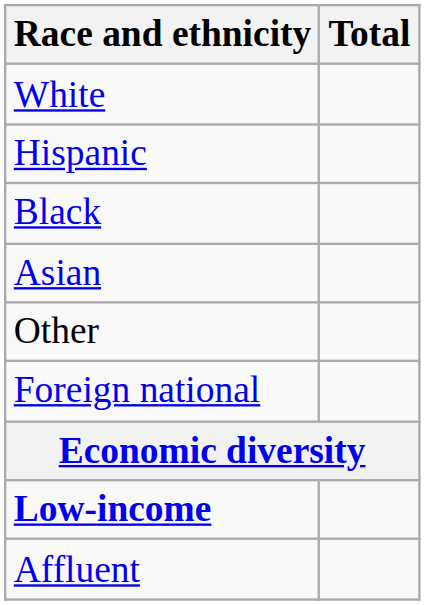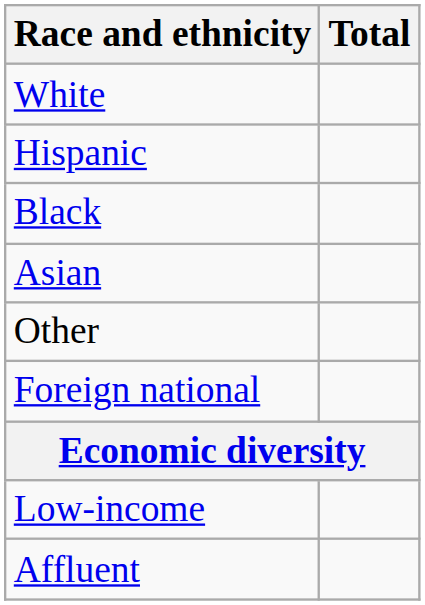(113, 509) bold -> (109, 509) normal
